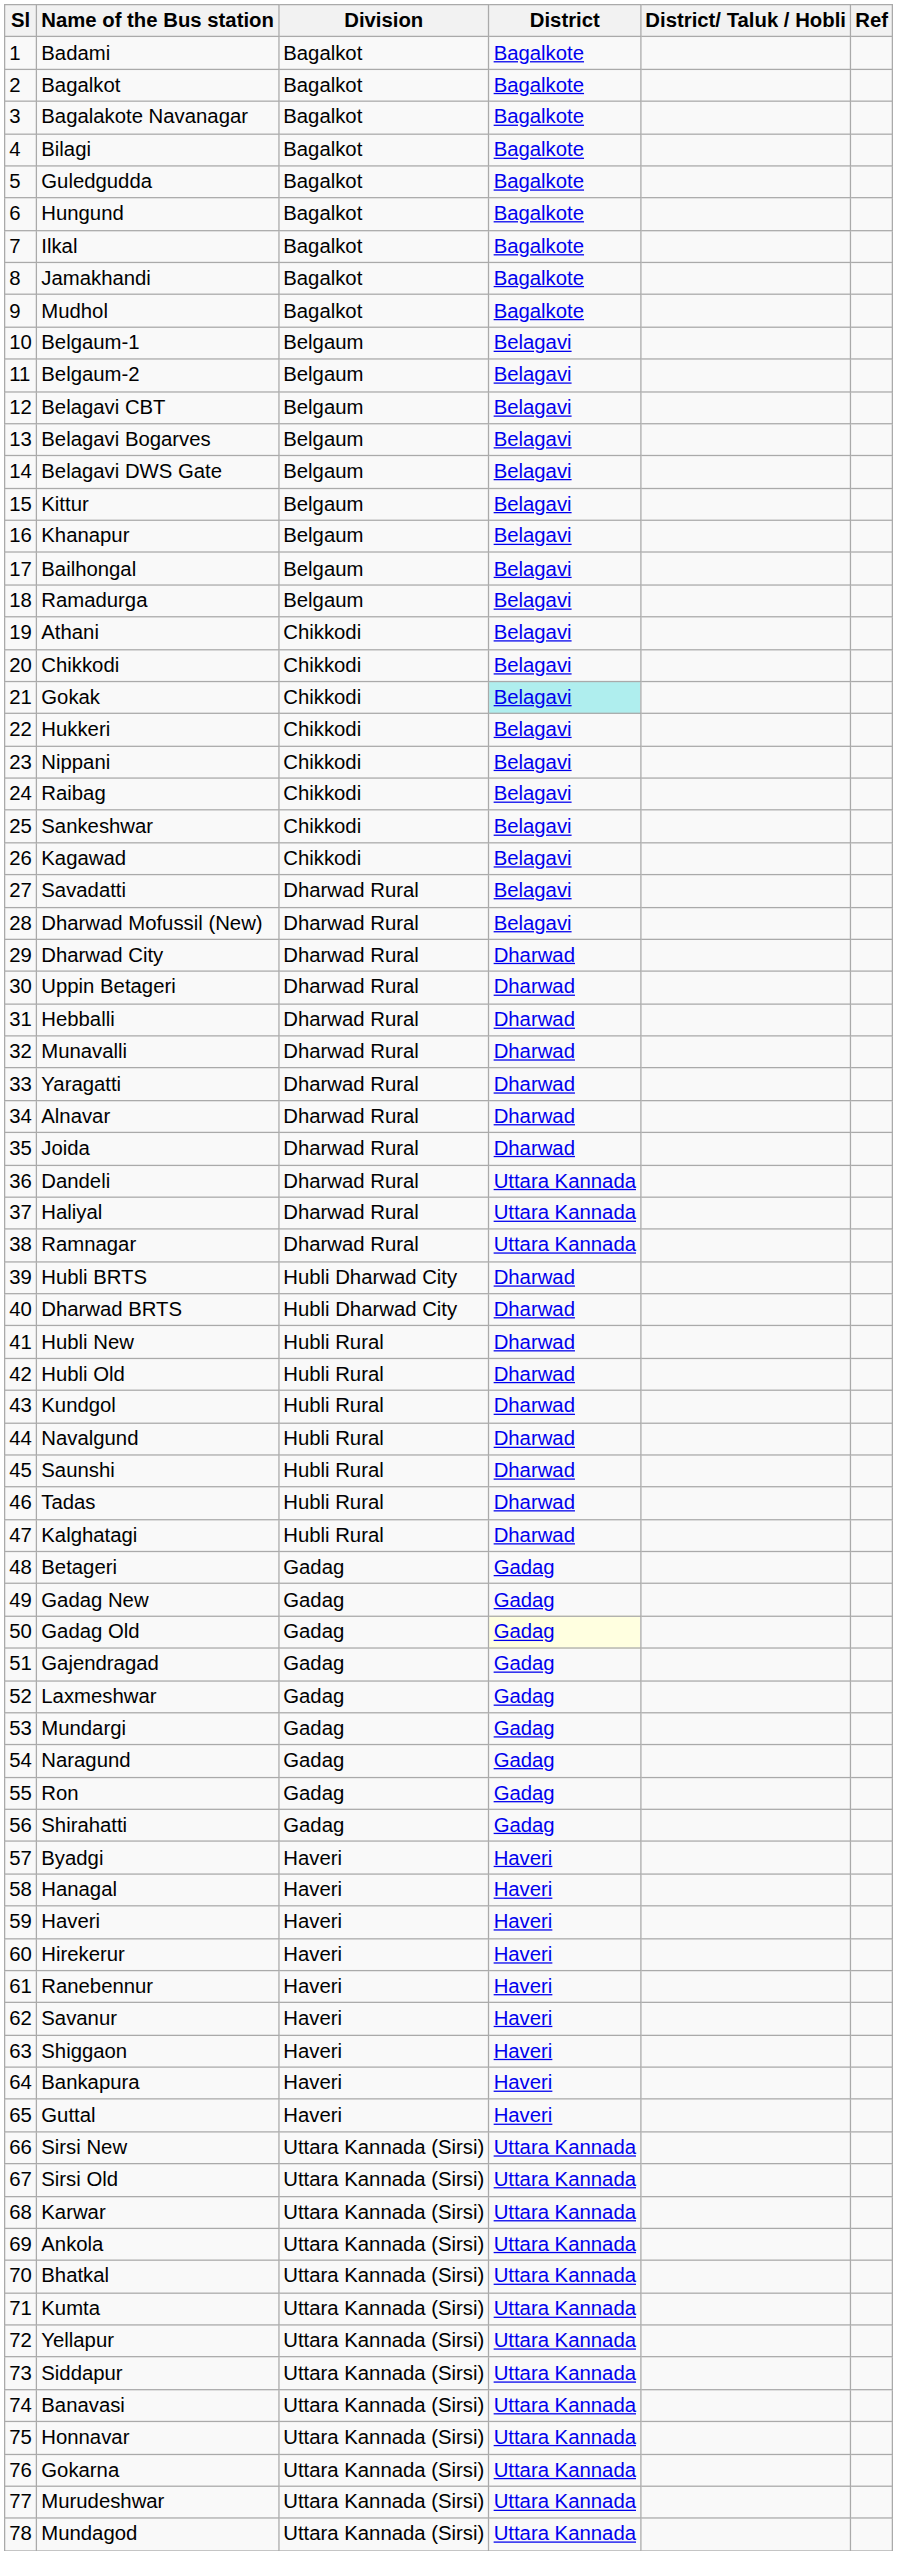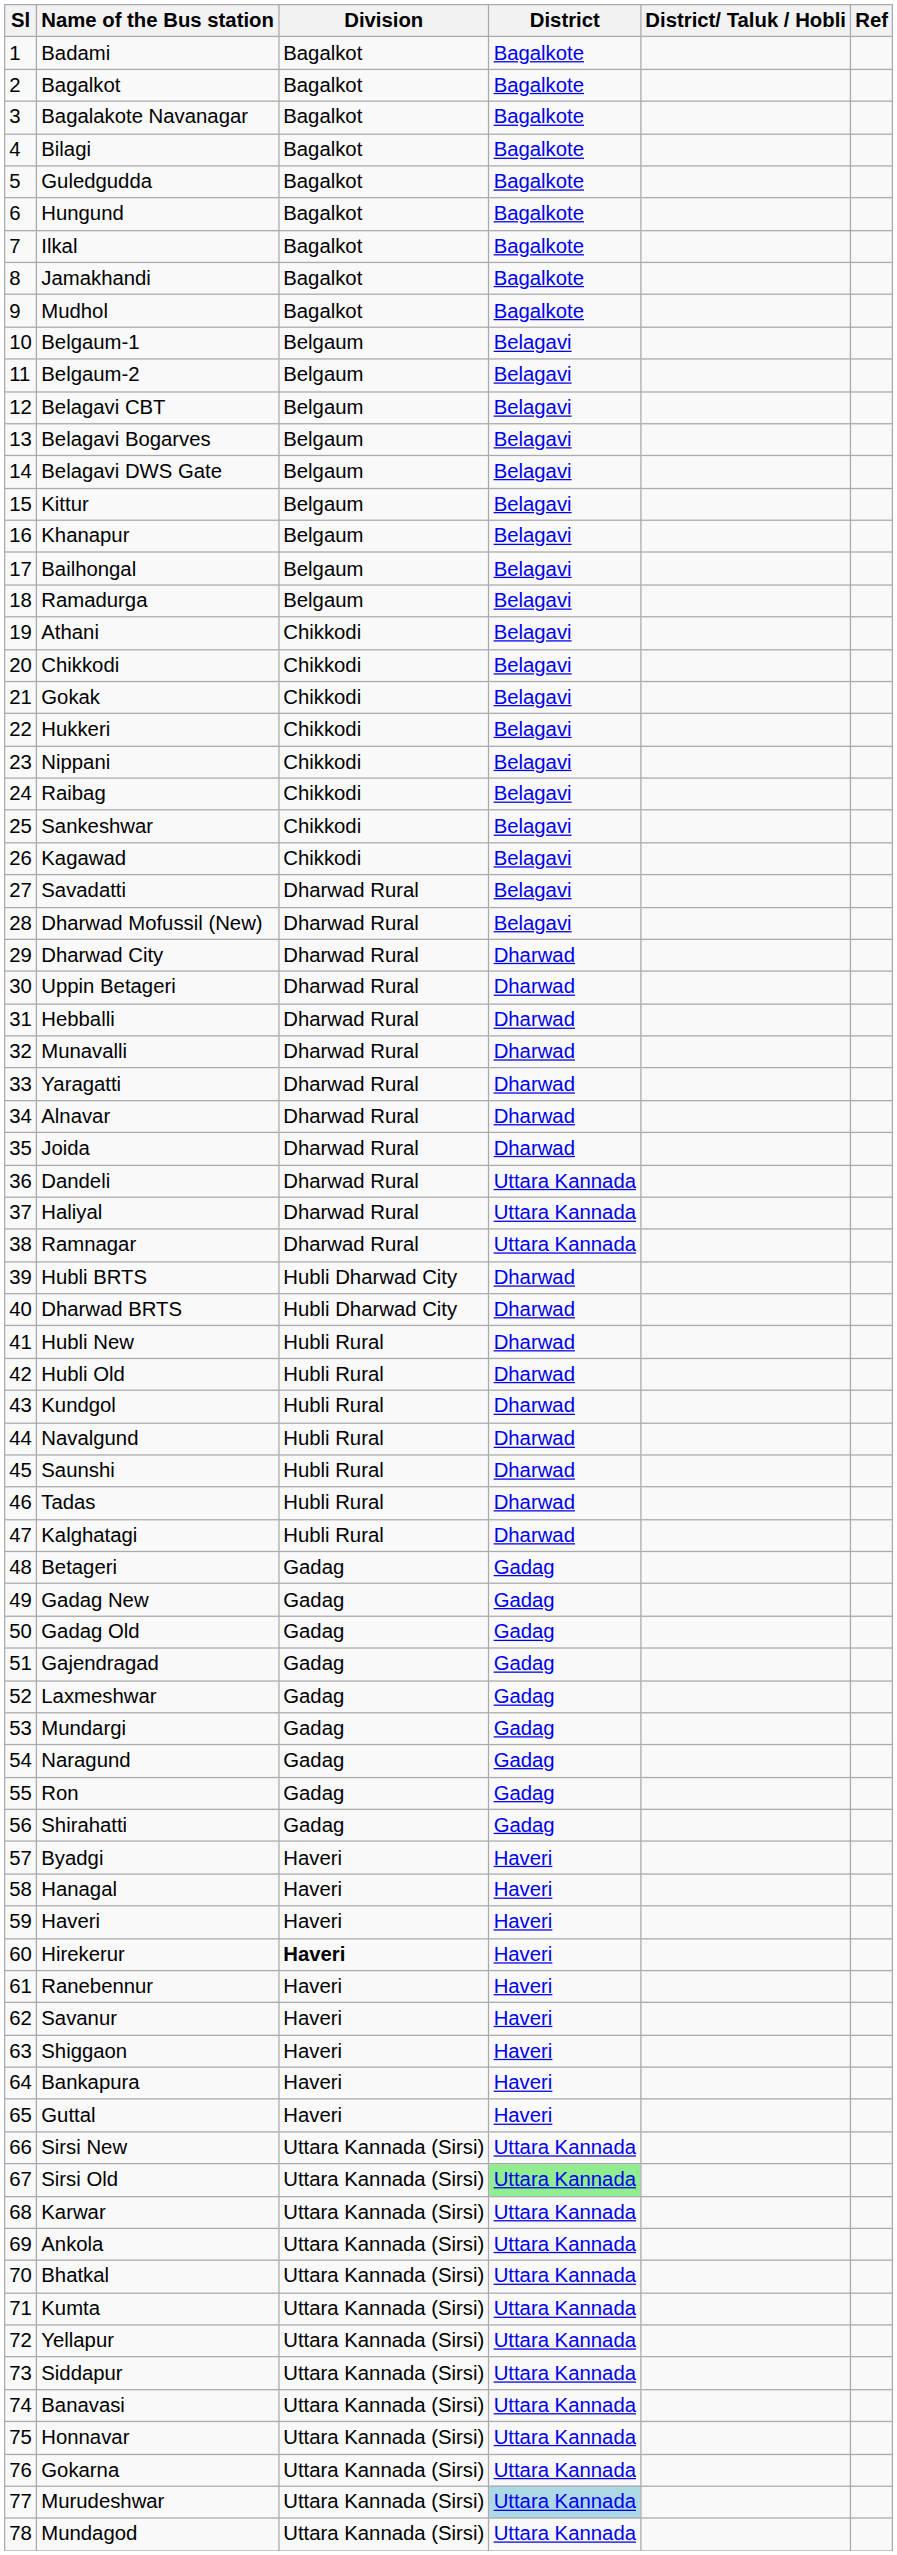(533, 697) paleturquoise background -> (533, 697) no background
(524, 1631) lightyellow background -> (524, 1631) no background
(313, 1954) normal -> (314, 1954) bold
(565, 2179) no background -> (565, 2179) lightgreen background
(565, 2502) no background -> (565, 2502) lightblue background
